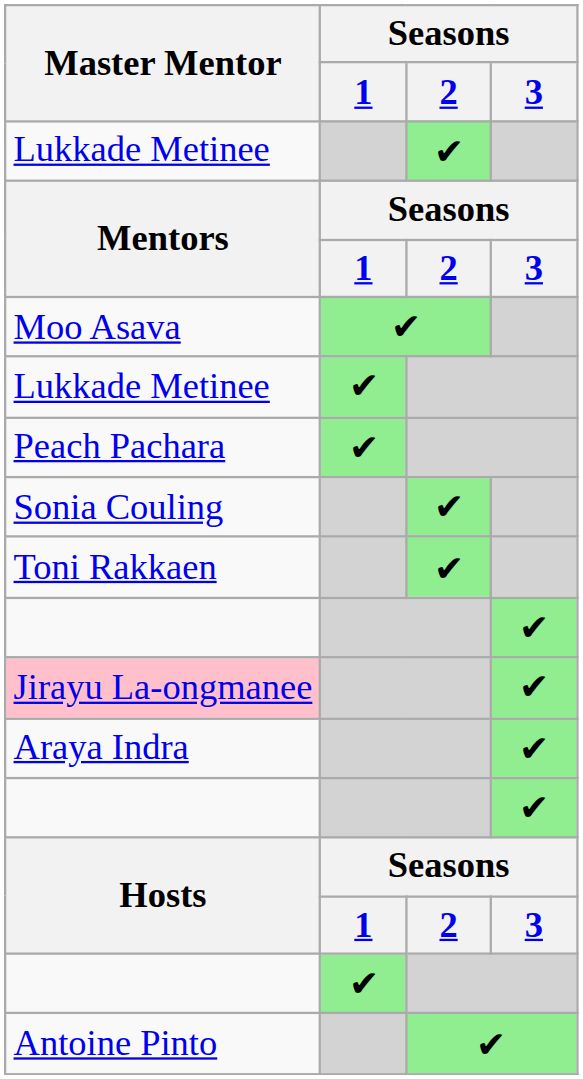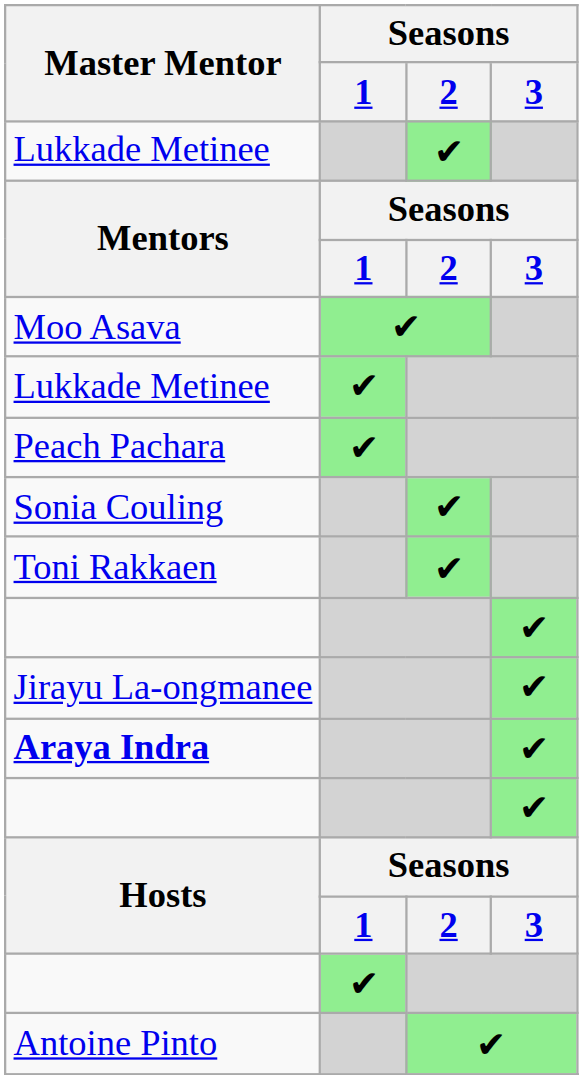(163, 686) pink background -> (163, 686) no background
(101, 747) normal -> (111, 747) bold
